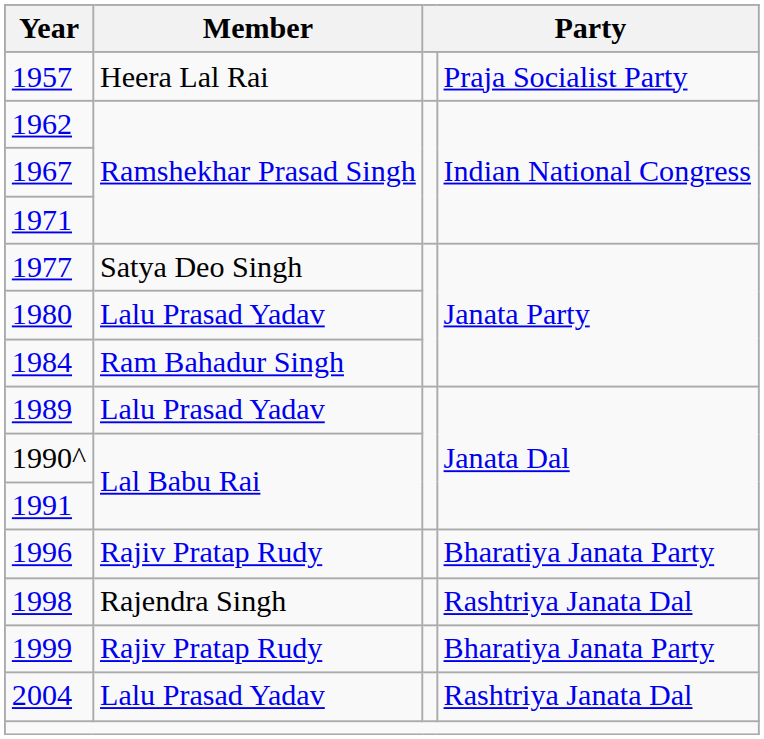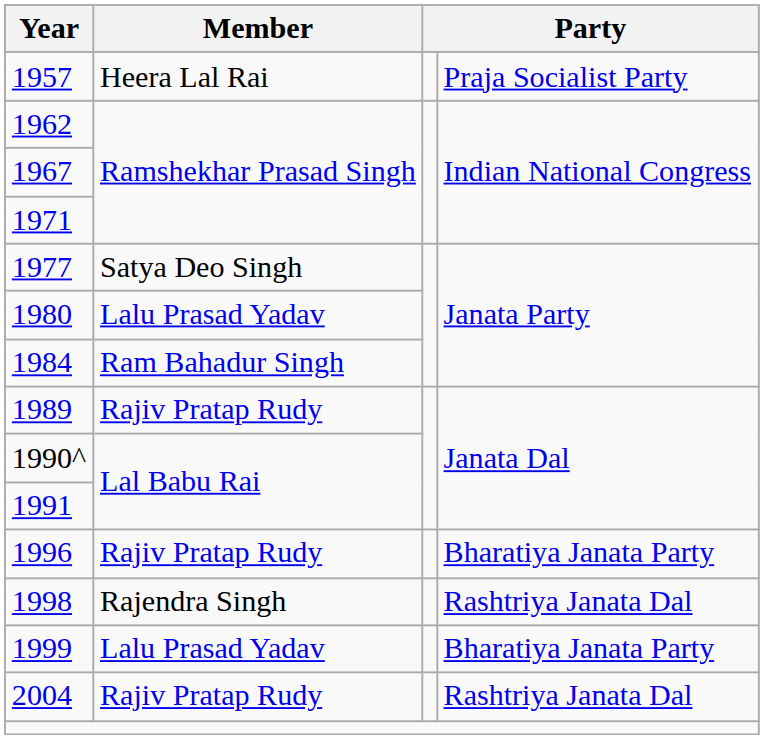(212, 409) Lalu Prasad Yadav -> (211, 409) Rajiv Pratap Rudy
(211, 648) Rajiv Pratap Rudy -> (212, 648) Lalu Prasad Yadav
(212, 696) Lalu Prasad Yadav -> (211, 696) Rajiv Pratap Rudy
